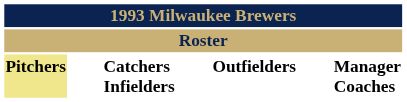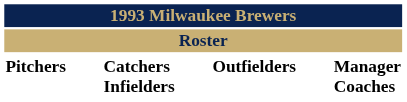(36, 65) khaki background -> (36, 65) no background
